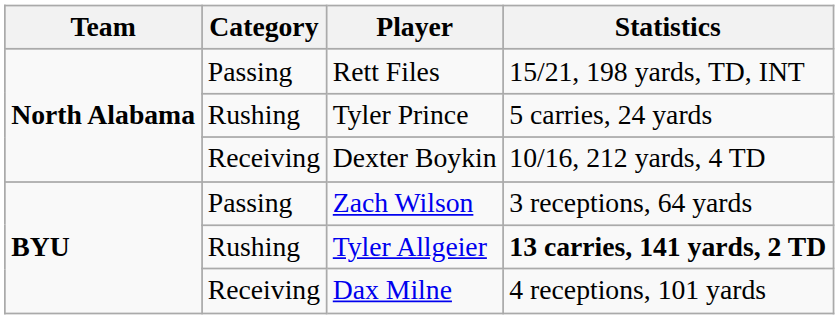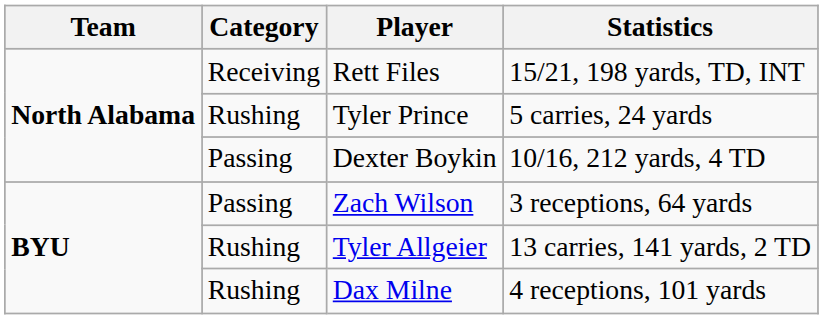(250, 71) Passing -> (264, 71) Receiving
(264, 158) Receiving -> (250, 158) Passing
(668, 246) bold -> (660, 246) normal
(264, 290) Receiving -> (254, 290) Rushing
